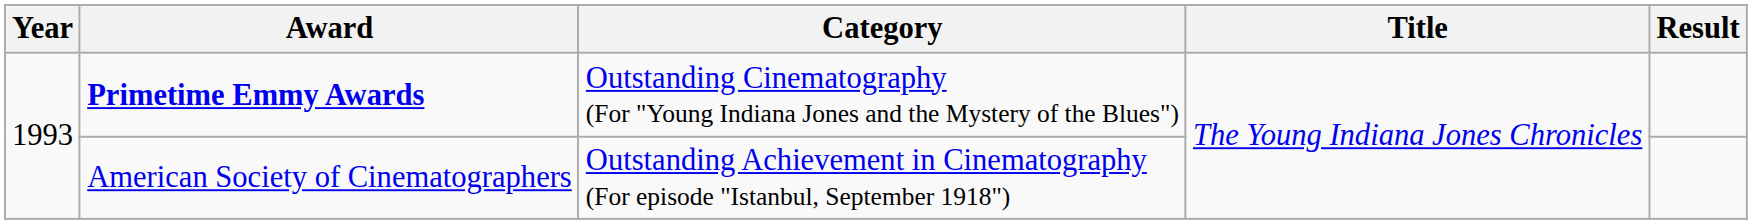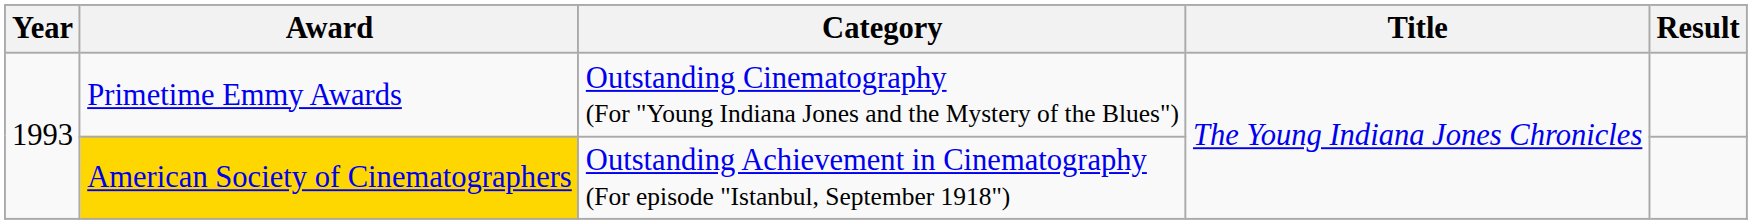(256, 94) bold -> (245, 94) normal
(329, 177) no background -> (329, 177) gold background
